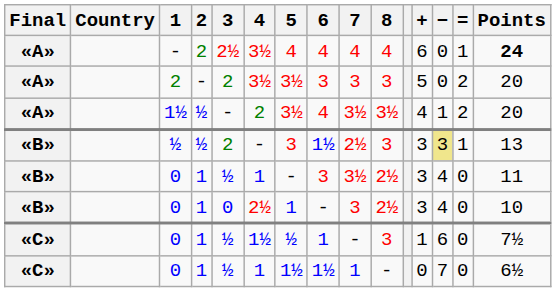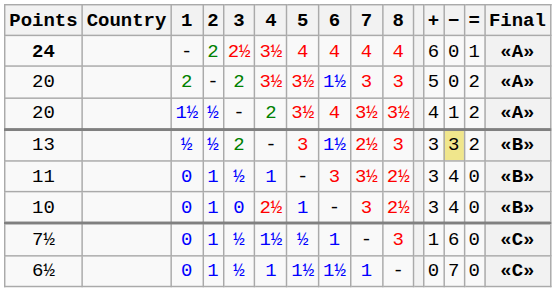columns swapped: (38, 20) <-> (512, 20)
(323, 82) 3 -> (335, 82) 1½
(463, 145) 1 -> (474, 145) 2
